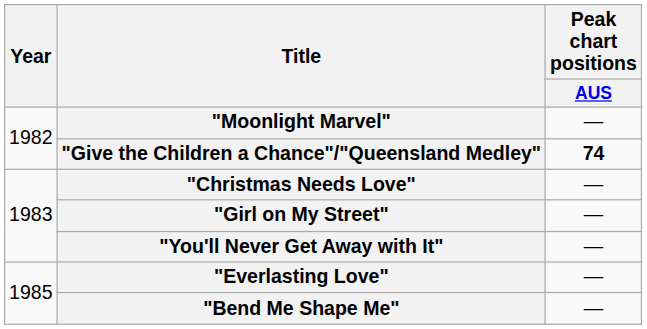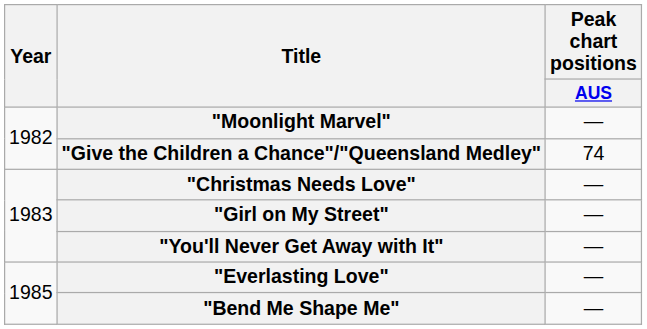(593, 153) bold -> (593, 153) normal
